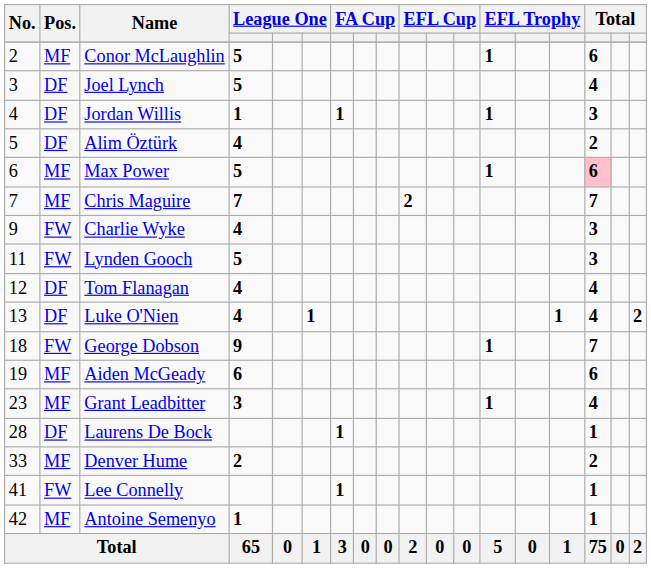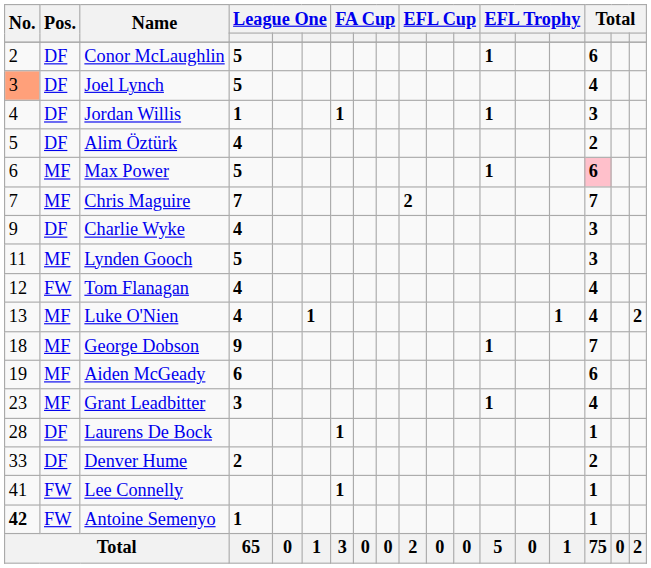(57, 56) MF -> (56, 56) DF
(13, 85) no background -> (13, 85) lightsalmon background
(58, 229) FW -> (56, 229) DF
(58, 258) FW -> (57, 258) MF
(56, 287) DF -> (58, 287) FW
(56, 316) DF -> (57, 316) MF
(58, 345) FW -> (57, 345) MF
(57, 461) MF -> (56, 461) DF
(18, 519) normal -> (18, 519) bold
(57, 519) MF -> (58, 519) FW
